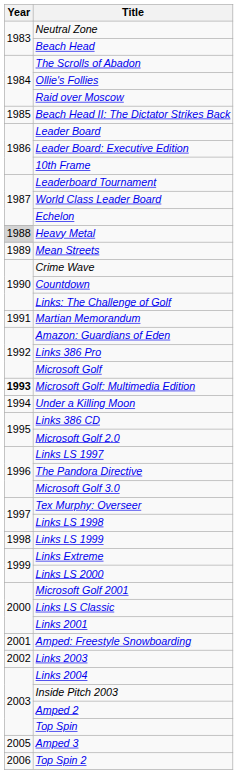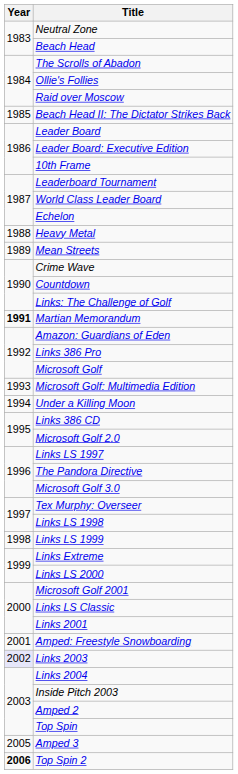(19, 234) lightgrey background -> (19, 234) no background
(19, 319) normal -> (19, 319) bold
(19, 387) bold -> (19, 387) normal
(19, 659) no background -> (19, 659) lavender background
(19, 761) normal -> (19, 761) bold
